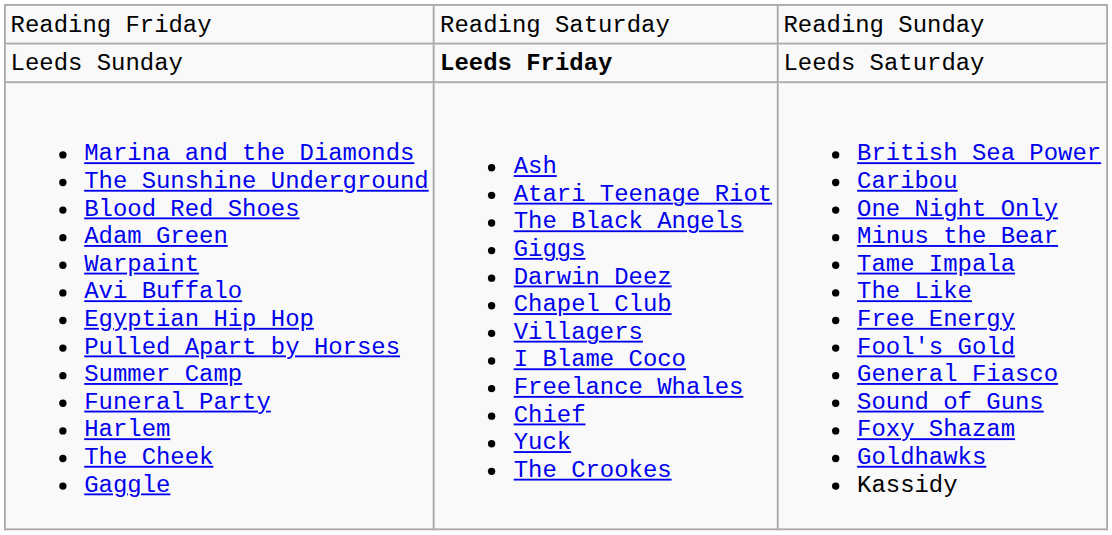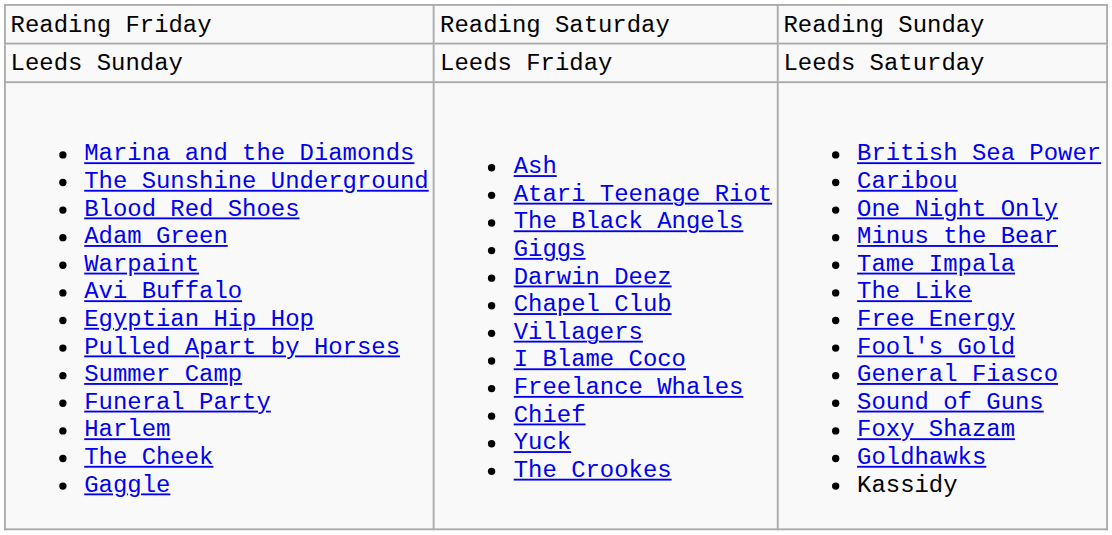(526, 63) bold -> (526, 63) normal
